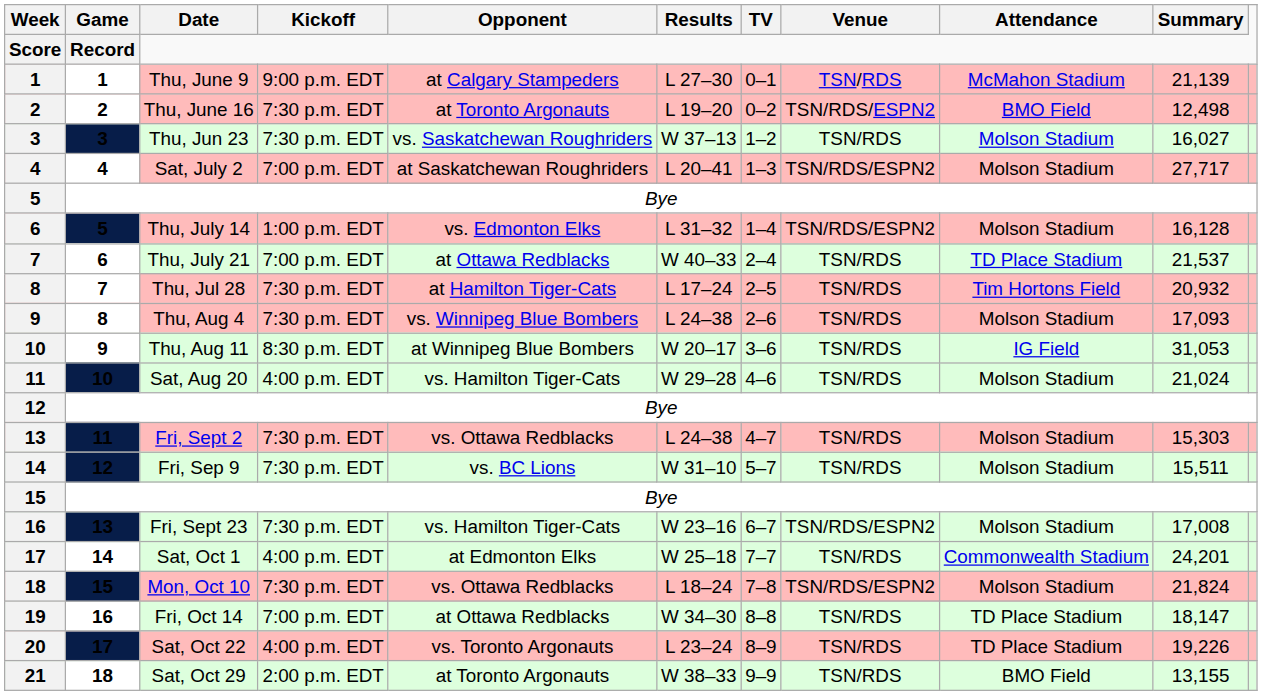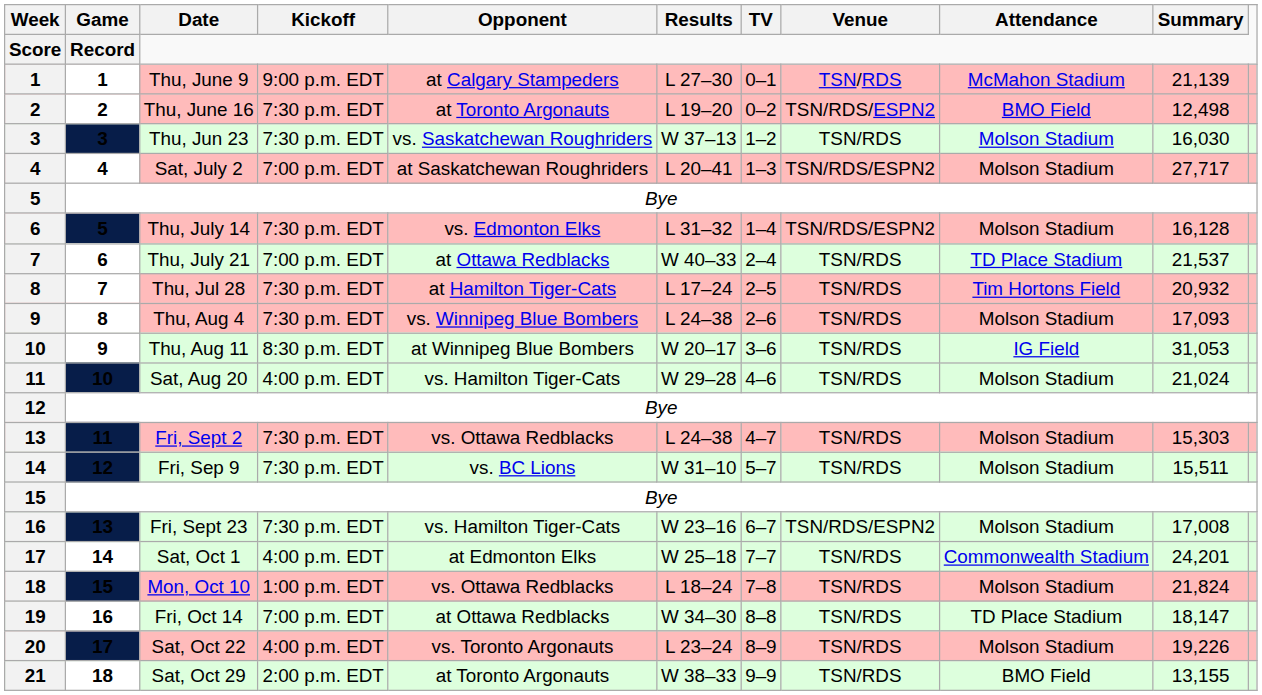(1201, 139) 16,027 -> (1201, 139) 16,030
(323, 229) 1:00 p.m. EDT -> (323, 229) 7:30 p.m. EDT
(323, 587) 7:30 p.m. EDT -> (323, 587) 1:00 p.m. EDT
(860, 587) TSN/RDS/ESPN2 -> (860, 587) TSN/RDS
(1046, 646) TD Place Stadium -> (1046, 646) Molson Stadium
